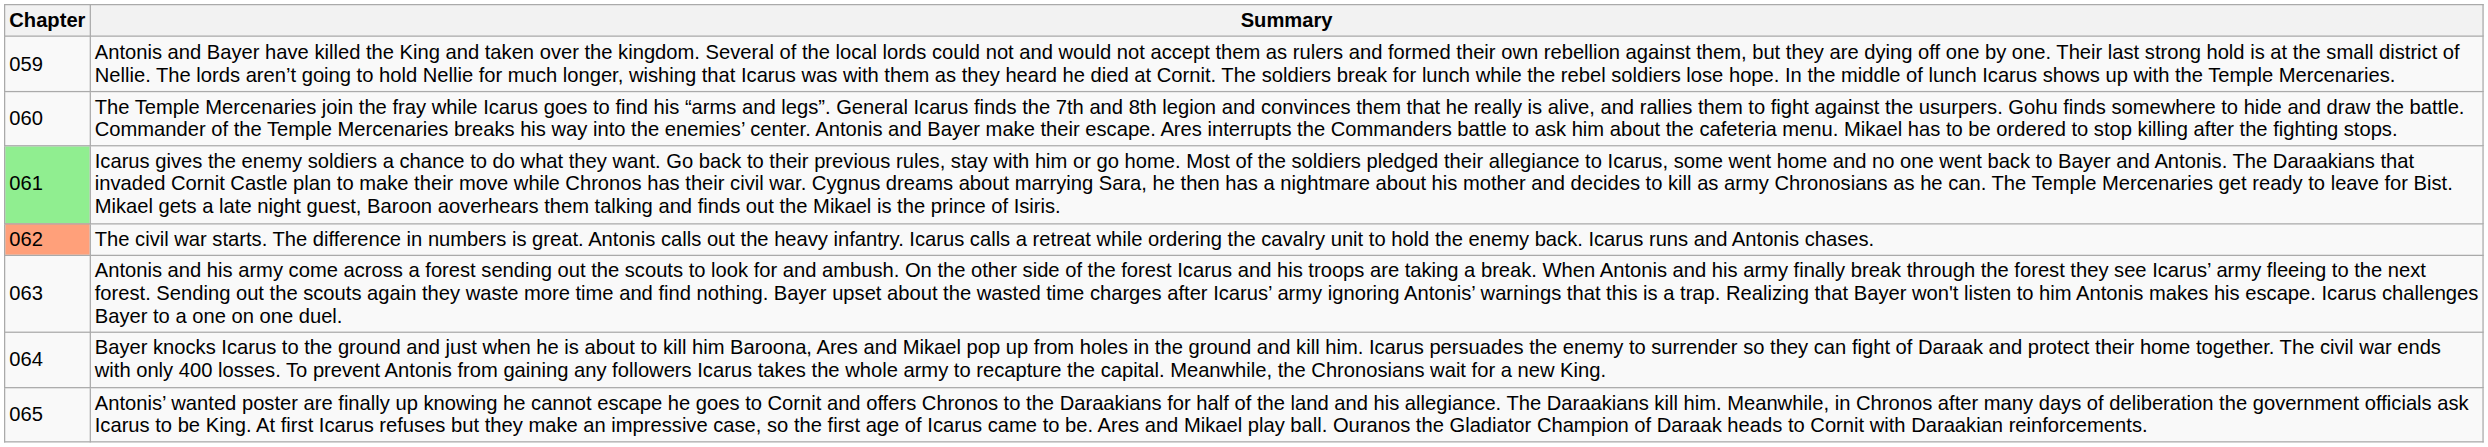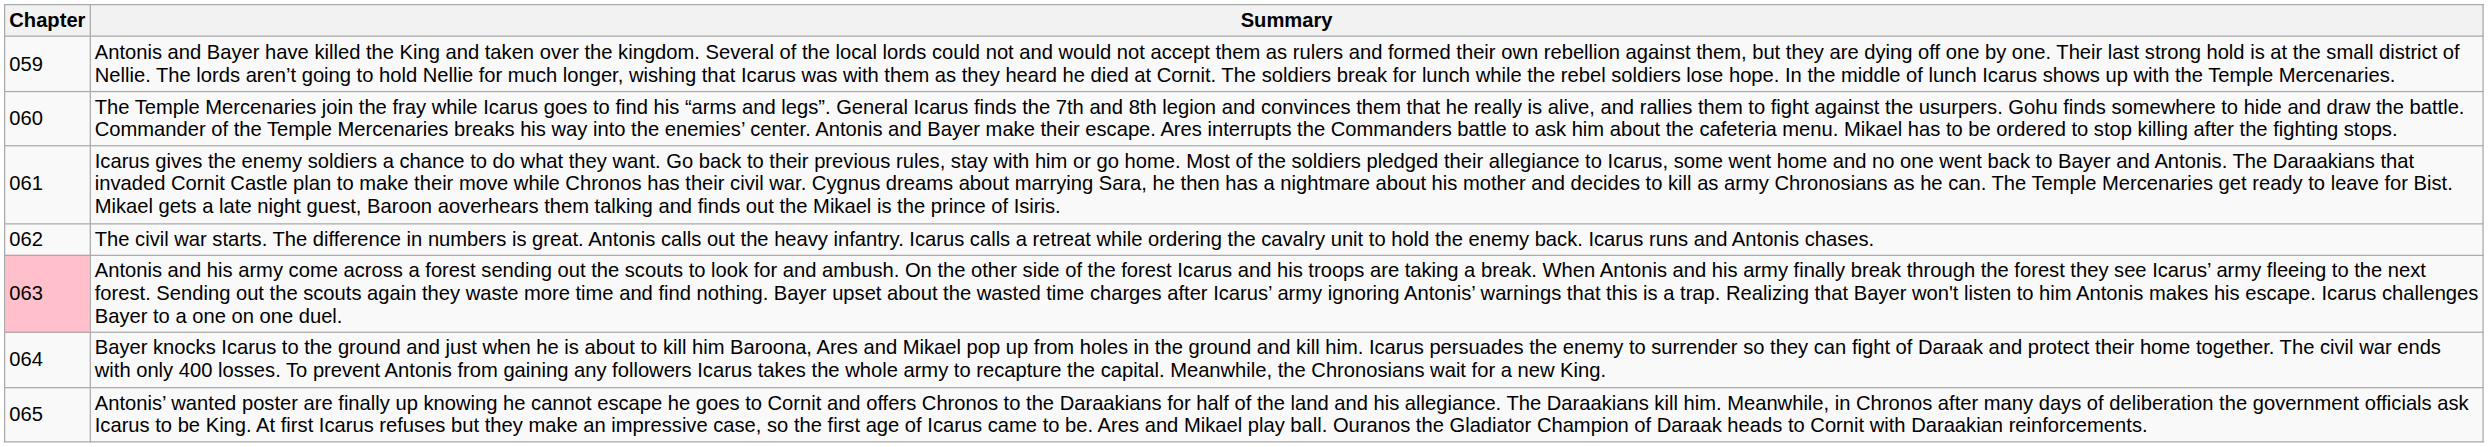(26, 184) lightgreen background -> (26, 184) no background
(26, 239) lightsalmon background -> (26, 239) no background
(26, 293) no background -> (26, 293) pink background
